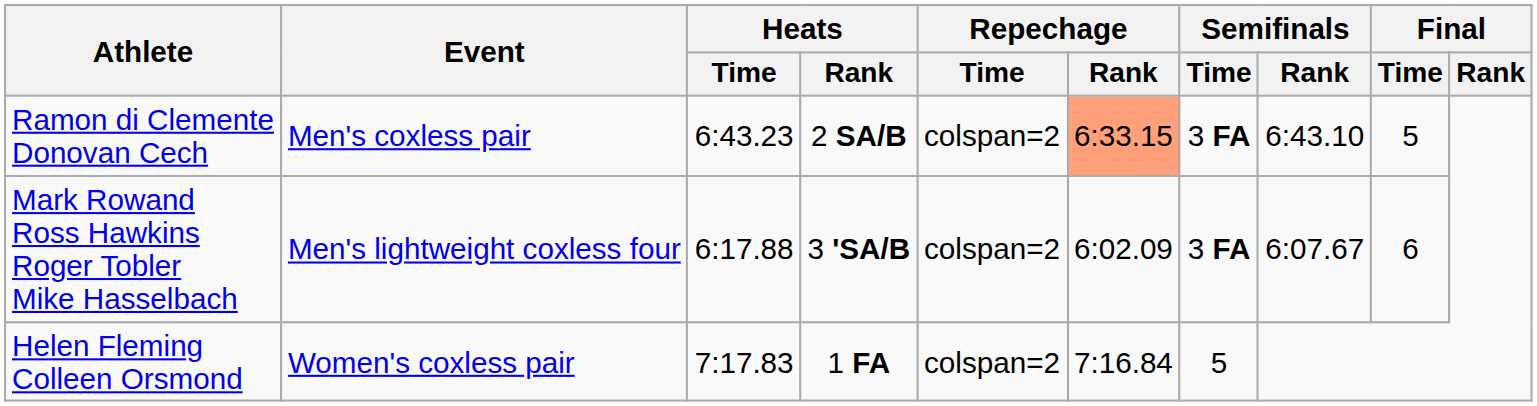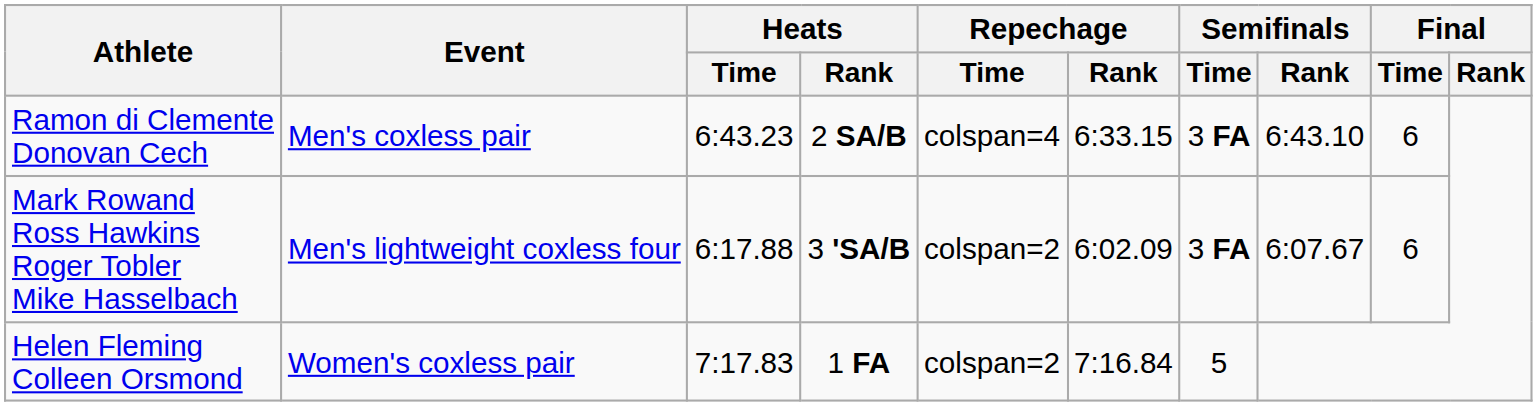(992, 136) colspan=2 -> (992, 136) colspan=4
(1123, 136) lightsalmon background -> (1123, 136) no background
(1410, 136) 5 -> (1410, 136) 6
